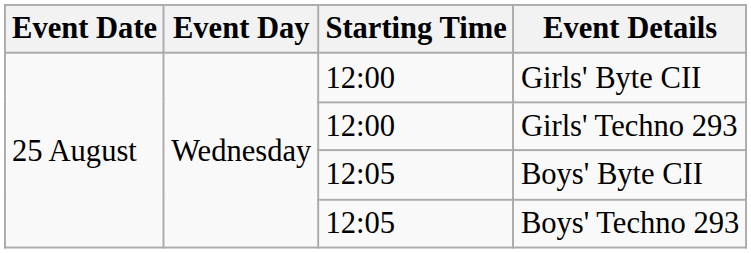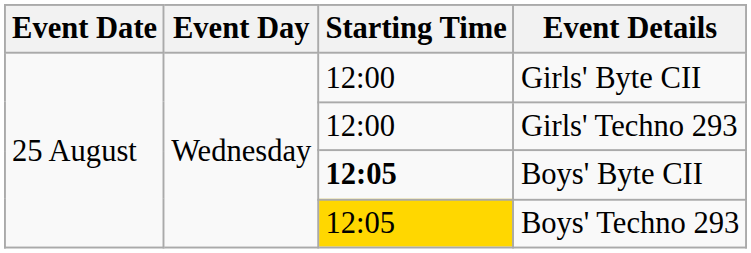(360, 174) normal -> (361, 174) bold
(360, 222) no background -> (360, 222) gold background
